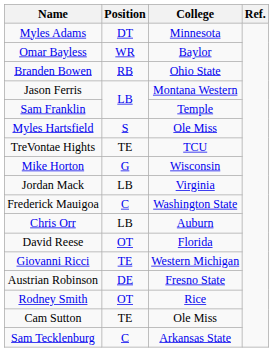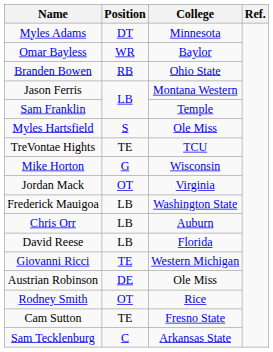(125, 185) LB -> (125, 185) OT
(125, 204) C -> (125, 204) LB
(125, 242) OT -> (125, 242) LB
(195, 280) Fresno State -> (195, 280) Ole Miss
(195, 318) Ole Miss -> (195, 318) Fresno State
